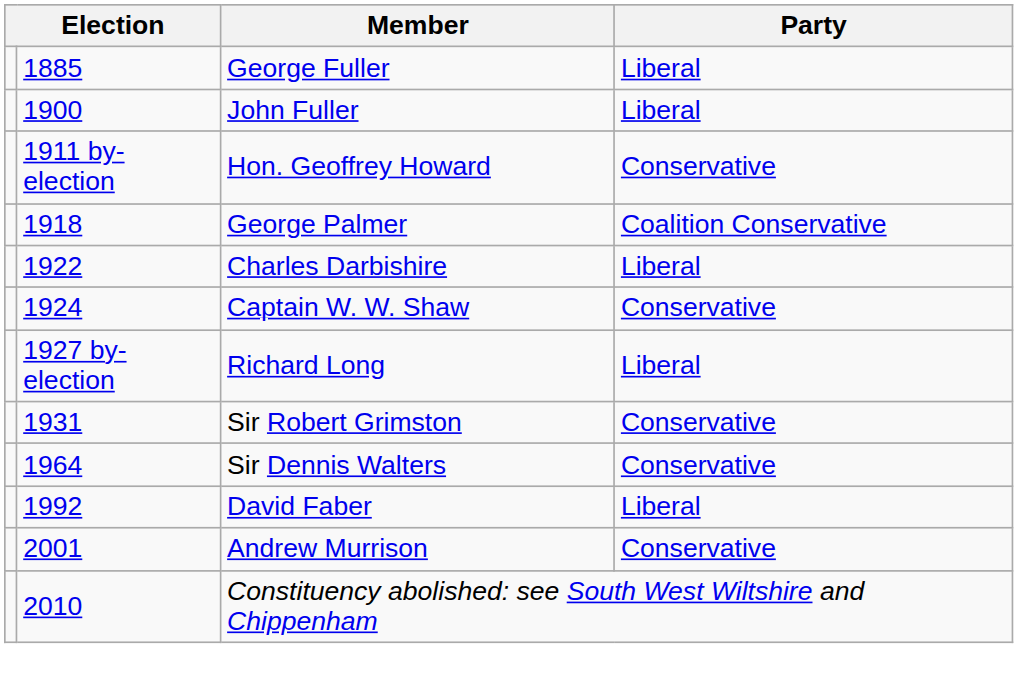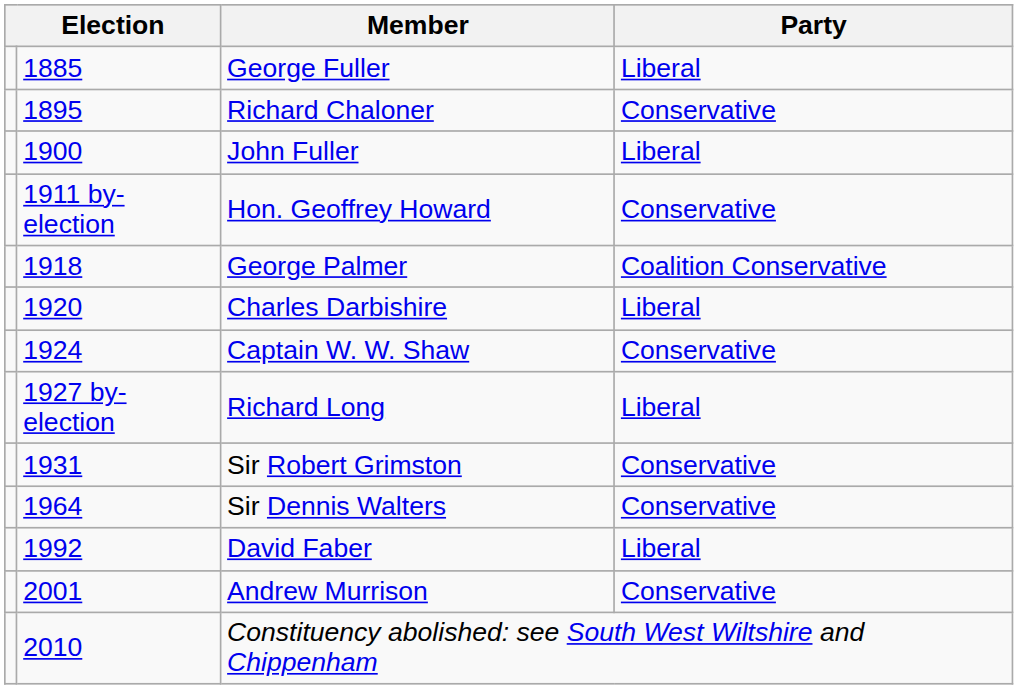+ row: (330, 109)
(53, 266) 1922 -> (53, 308) 1920
